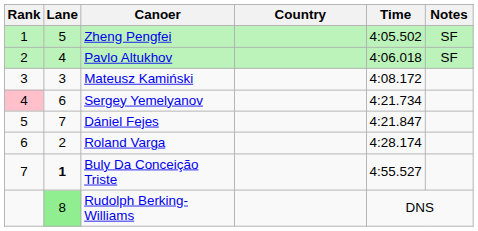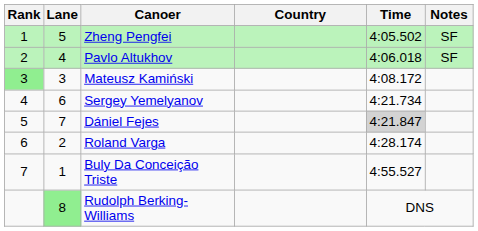(24, 79) no background -> (24, 79) lightgreen background
(24, 100) pink background -> (24, 100) no background
(396, 121) no background -> (396, 121) lightgrey background
(62, 171) bold -> (62, 171) normal
